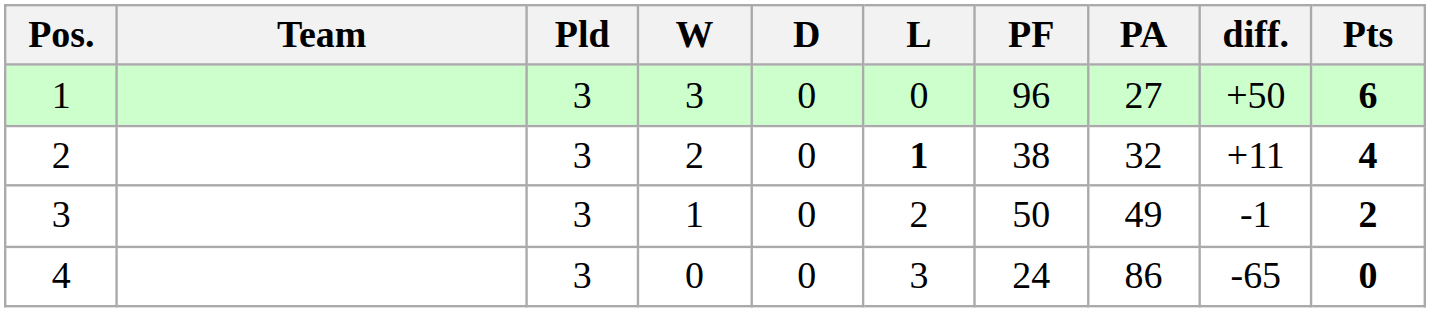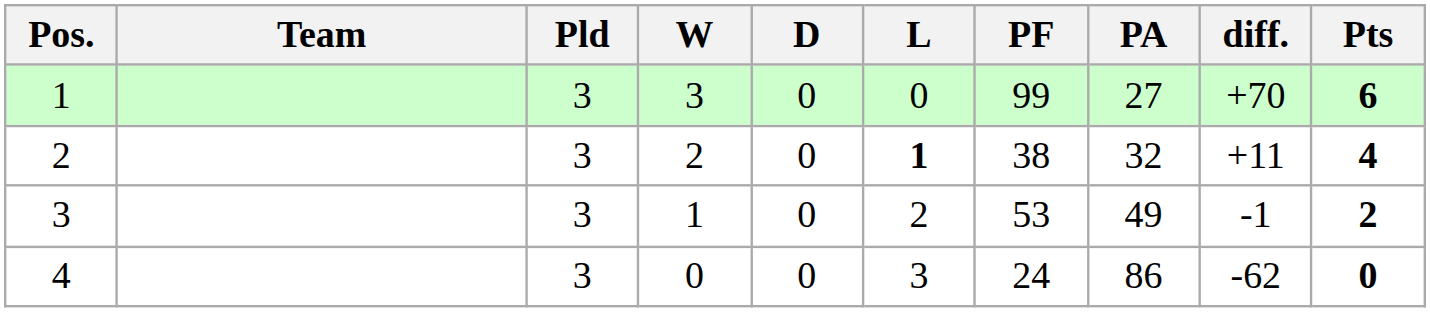(1031, 94) 96 -> (1031, 94) 99
(1256, 94) +50 -> (1256, 94) +70
(1031, 214) 50 -> (1031, 214) 53
(1256, 275) -65 -> (1256, 275) -62
